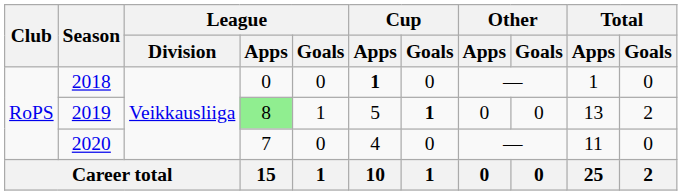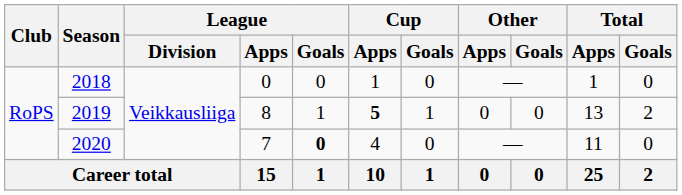(375, 81) bold -> (375, 81) normal
(266, 112) lightgreen background -> (266, 112) no background
(375, 112) normal -> (375, 112) bold
(430, 112) bold -> (430, 112) normal
(321, 143) normal -> (321, 143) bold
